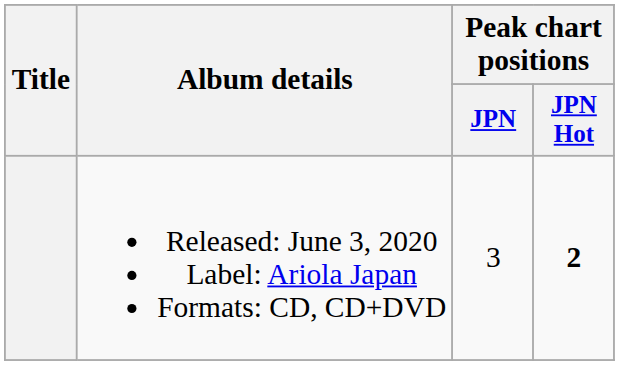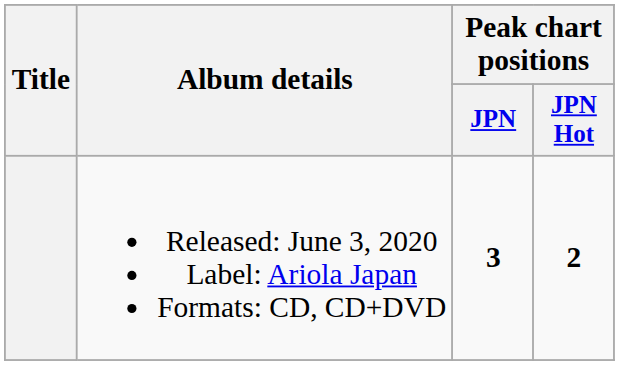(493, 257) normal -> (493, 257) bold
